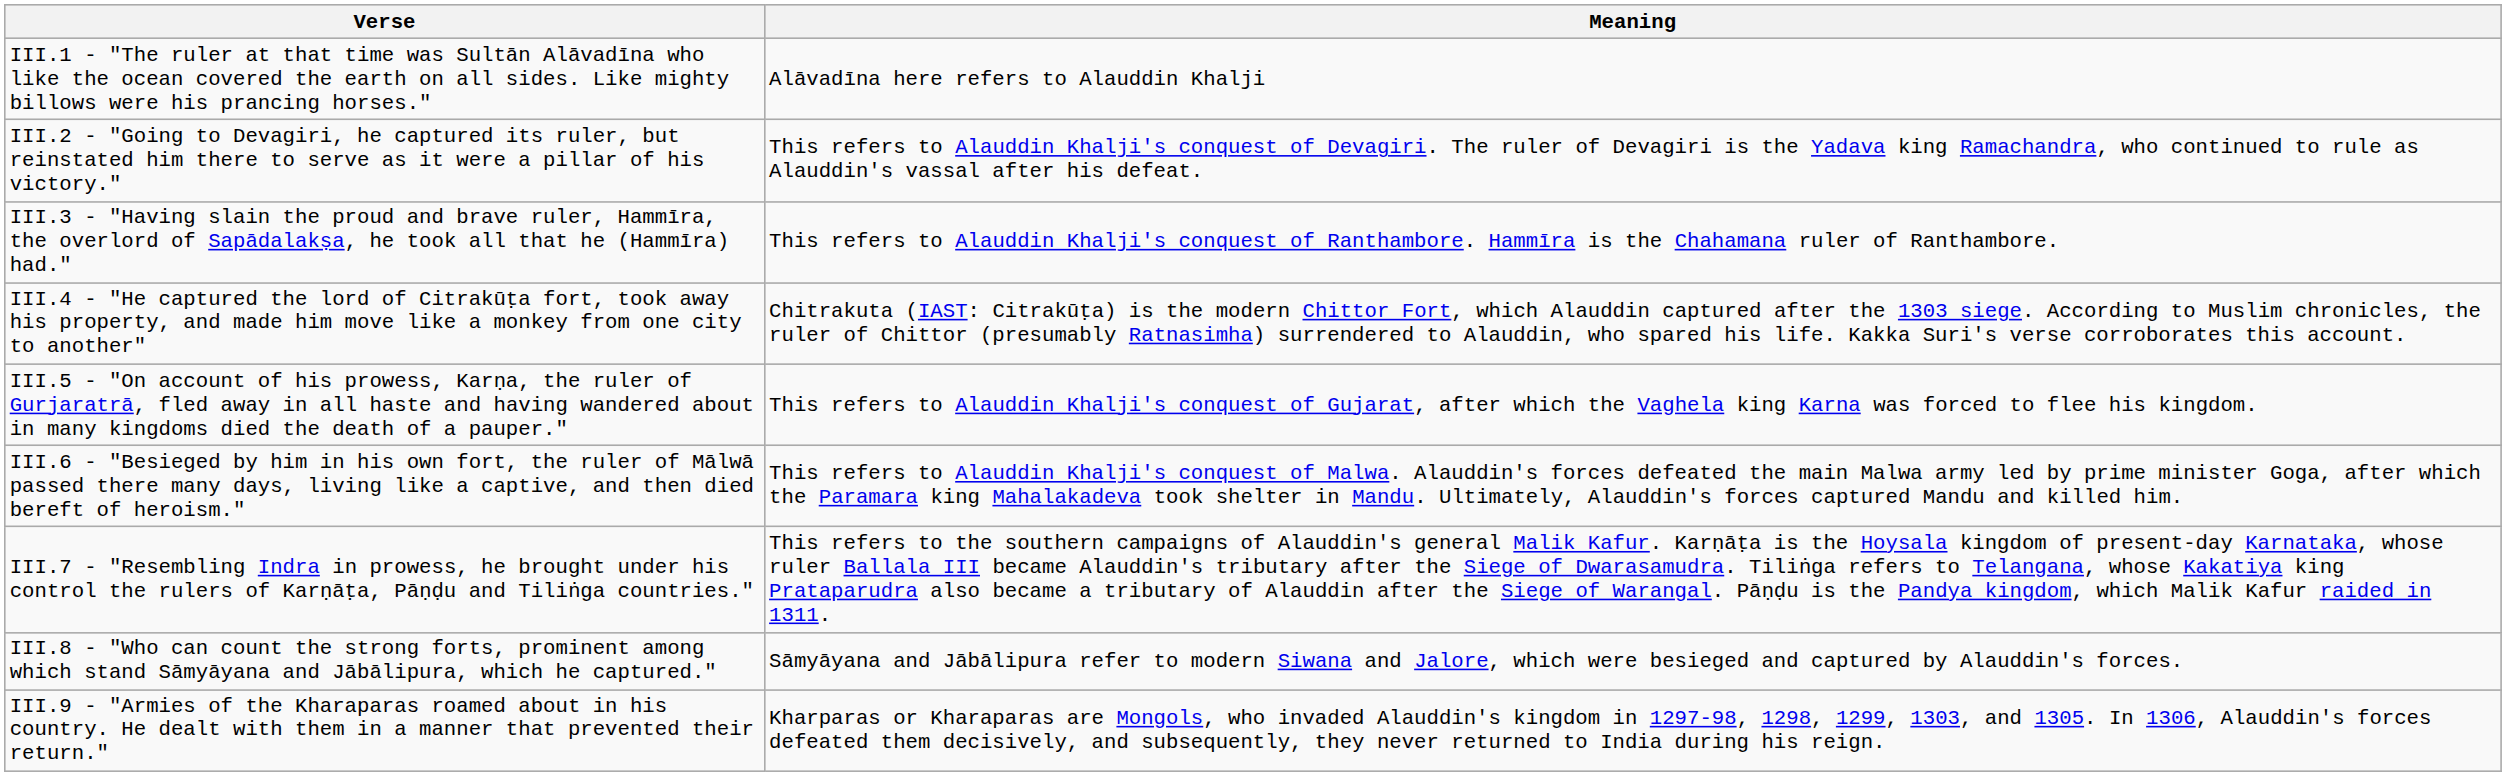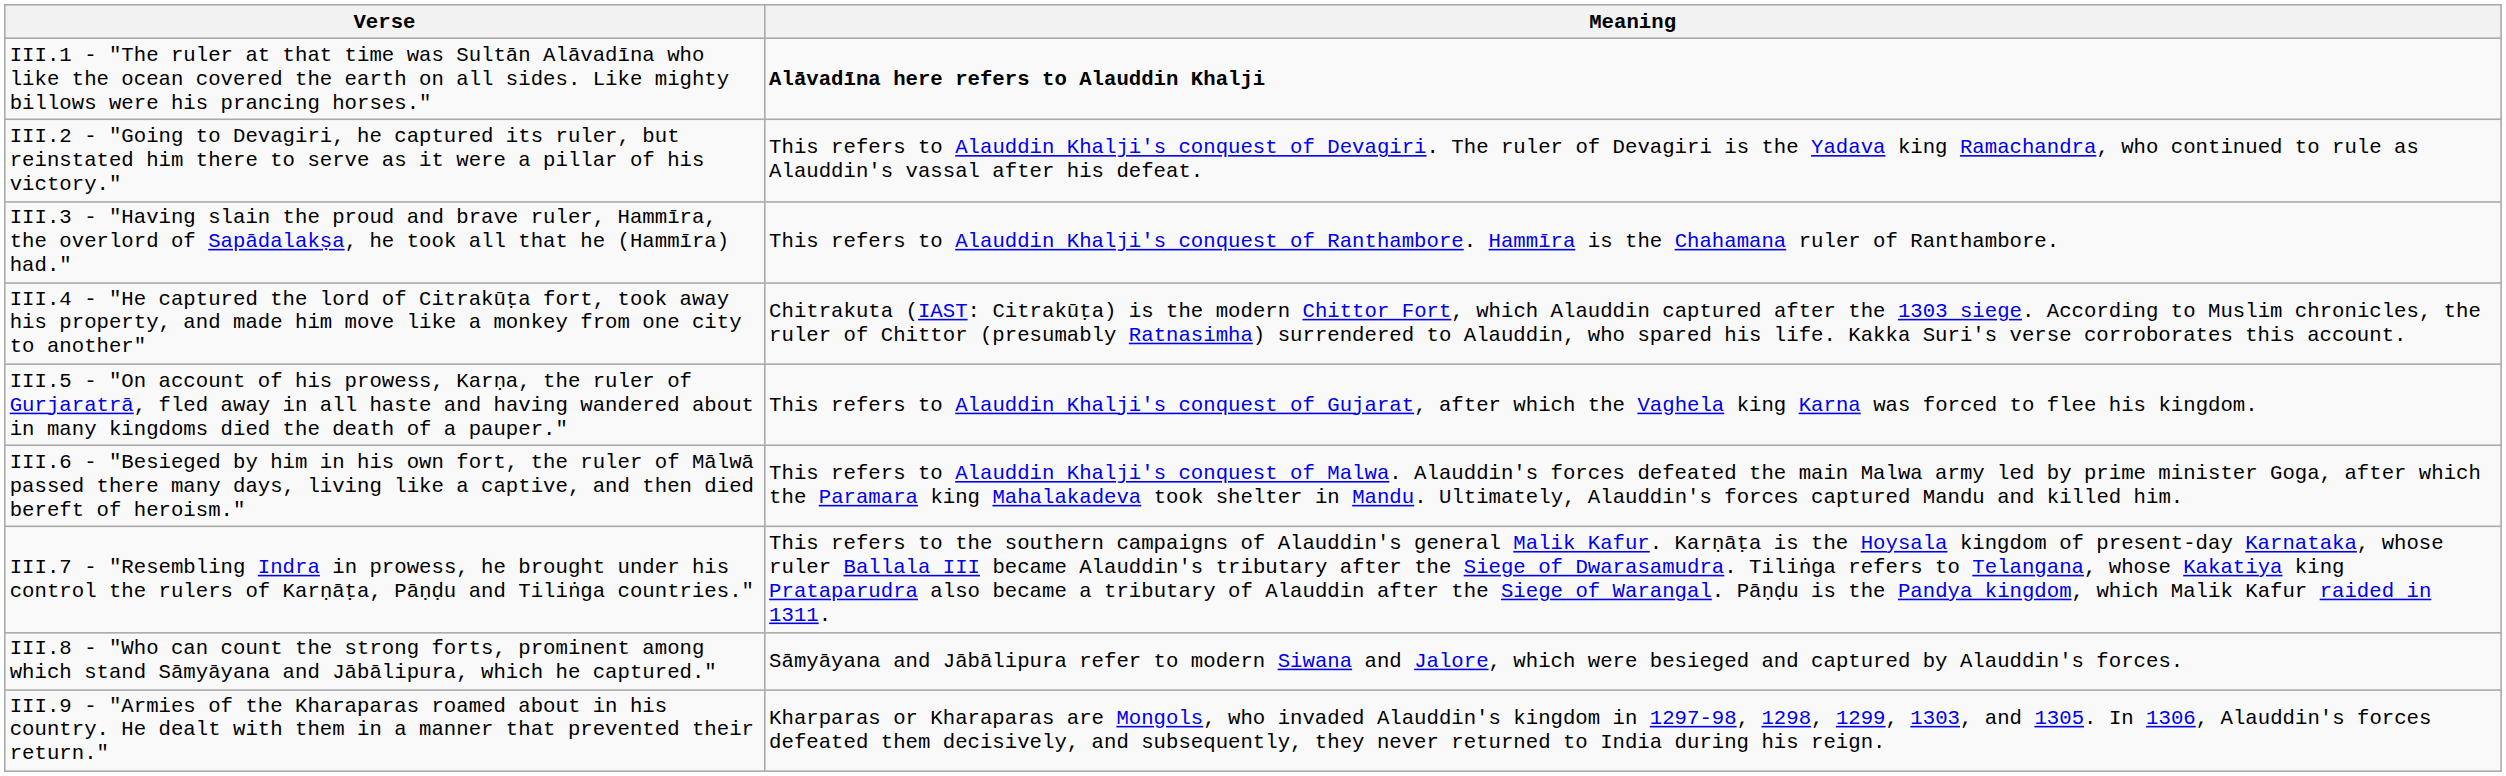(1017, 79) normal -> (1017, 79) bold
